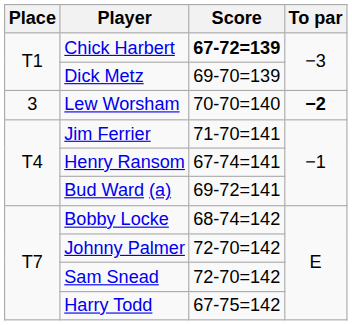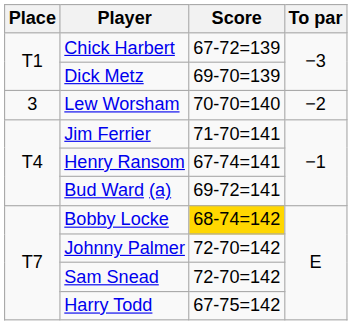(237, 47) bold -> (237, 47) normal
(315, 104) bold -> (315, 104) normal
(237, 219) no background -> (237, 219) gold background
